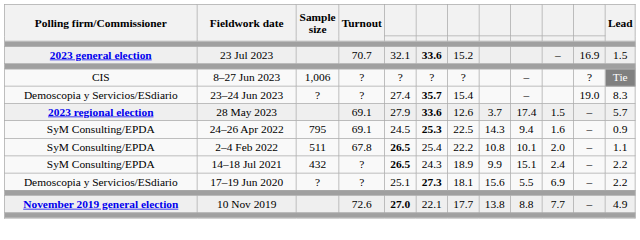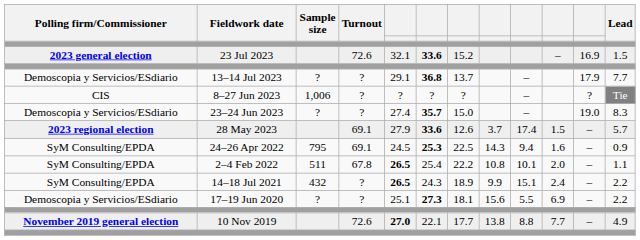(362, 55) 70.7 -> (362, 55) 72.6
+ row: (101, 78)
(463, 95) 15.4 -> (463, 112) 15.0
